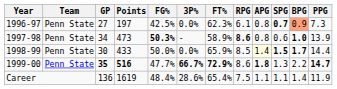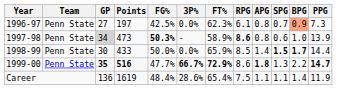(281, 24) bold -> (281, 24) normal
(103, 38) no background -> (103, 38) lightgrey background
(299, 38) bold -> (299, 38) normal
(262, 51) lightyellow background -> (262, 51) no background
